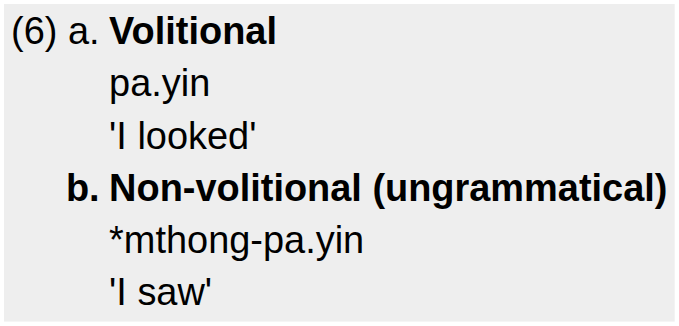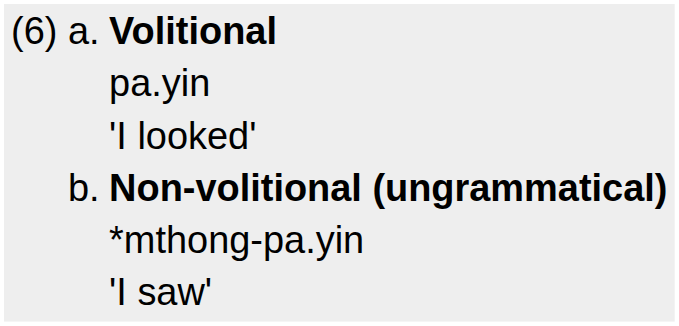(83, 188) bold -> (84, 188) normal
